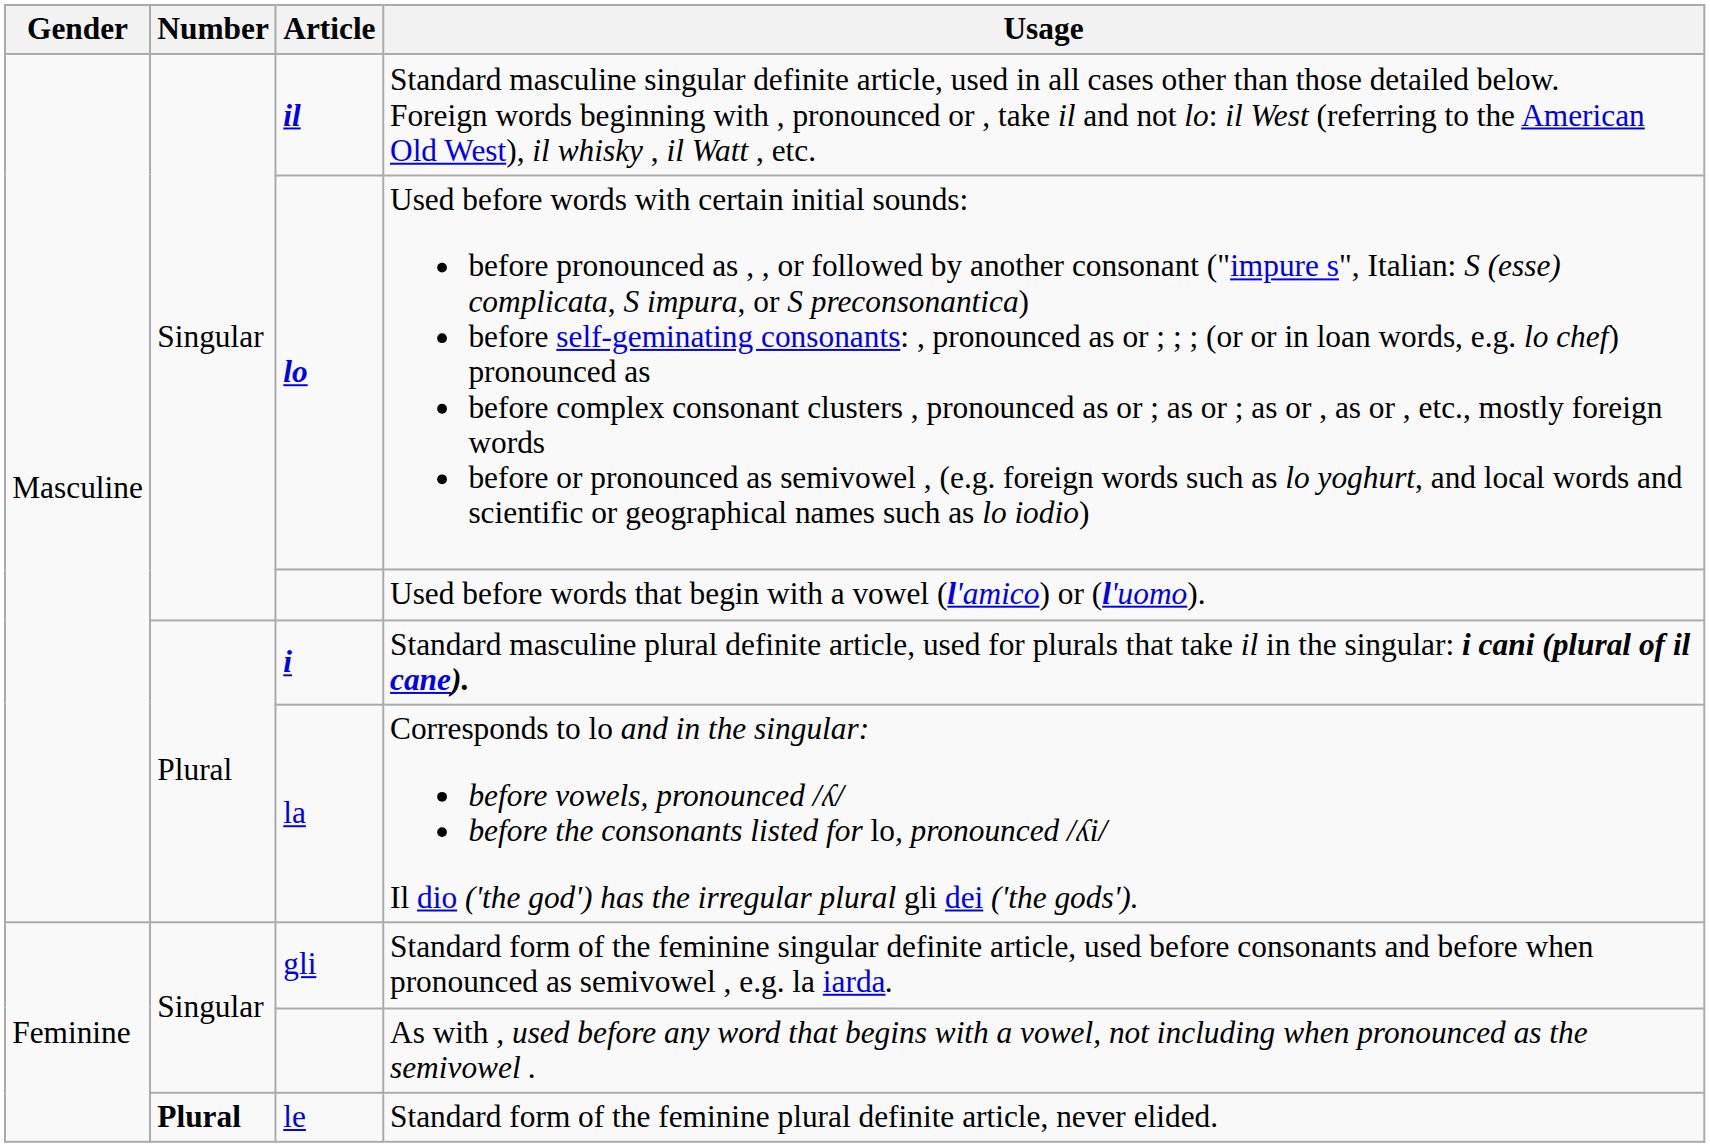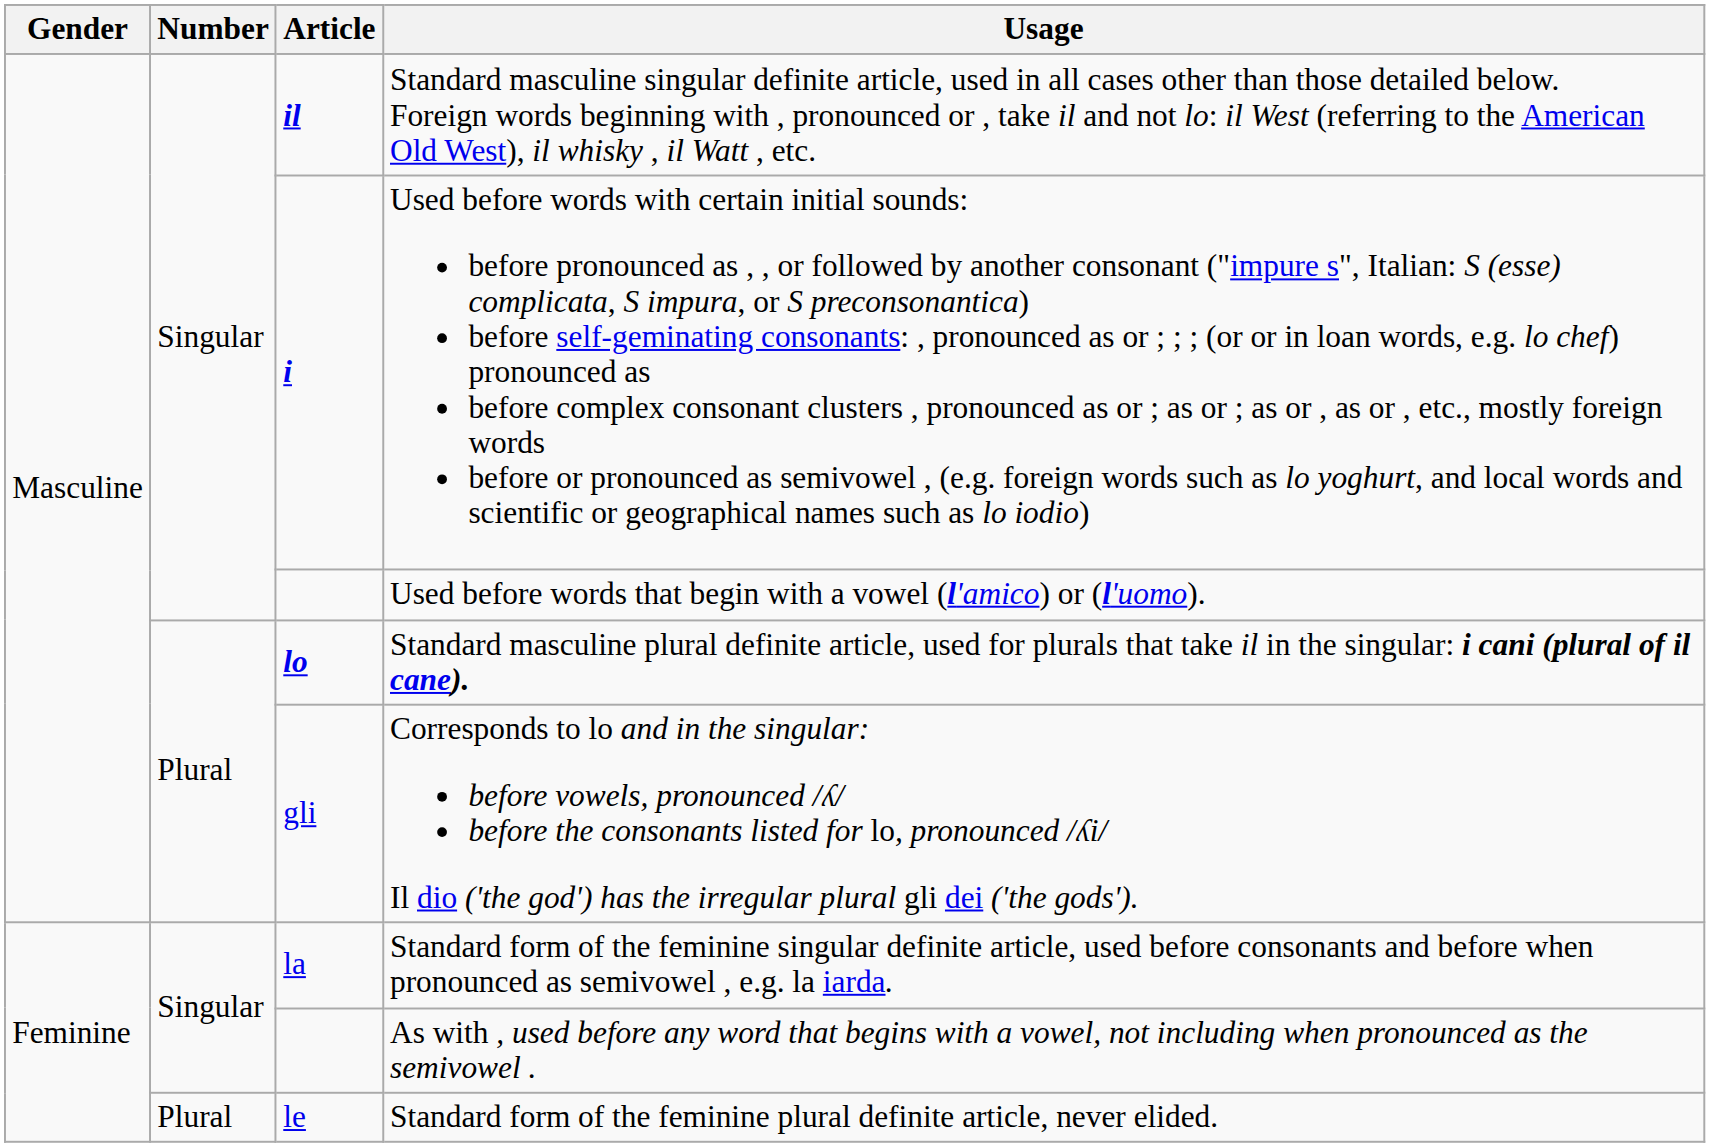(295, 371) lo -> (288, 371) i
(288, 661) i -> (295, 661) lo
(295, 813) la -> (300, 813) gli
(300, 964) gli -> (295, 964) la
(199, 1117) bold -> (195, 1117) normal
